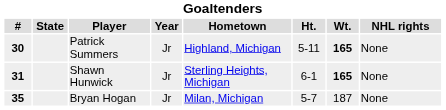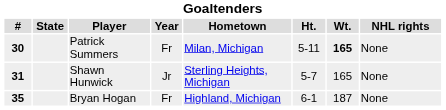(167, 48) Jr -> (167, 48) Fr
(233, 48) Highland, Michigan -> (224, 48) Milan, Michigan
(309, 76) 6-1 -> (309, 76) 5-7
(343, 76) bold -> (343, 76) normal
(167, 98) Jr -> (167, 98) Fr
(224, 98) Milan, Michigan -> (233, 98) Highland, Michigan
(309, 98) 5-7 -> (309, 98) 6-1
